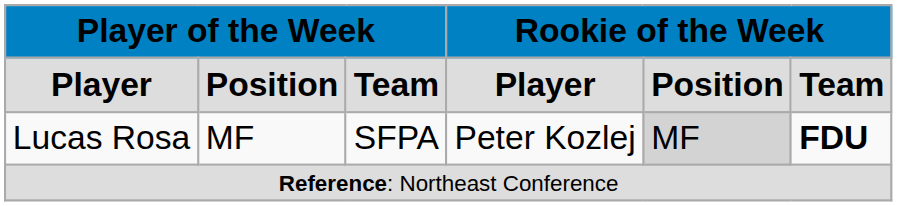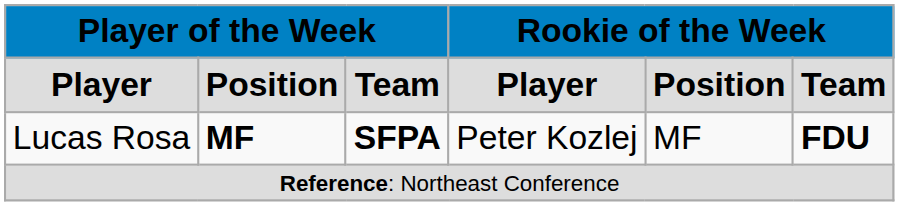(230, 137) normal -> (230, 137) bold
(396, 137) normal -> (397, 137) bold
(675, 137) lightgrey background -> (677, 137) no background
